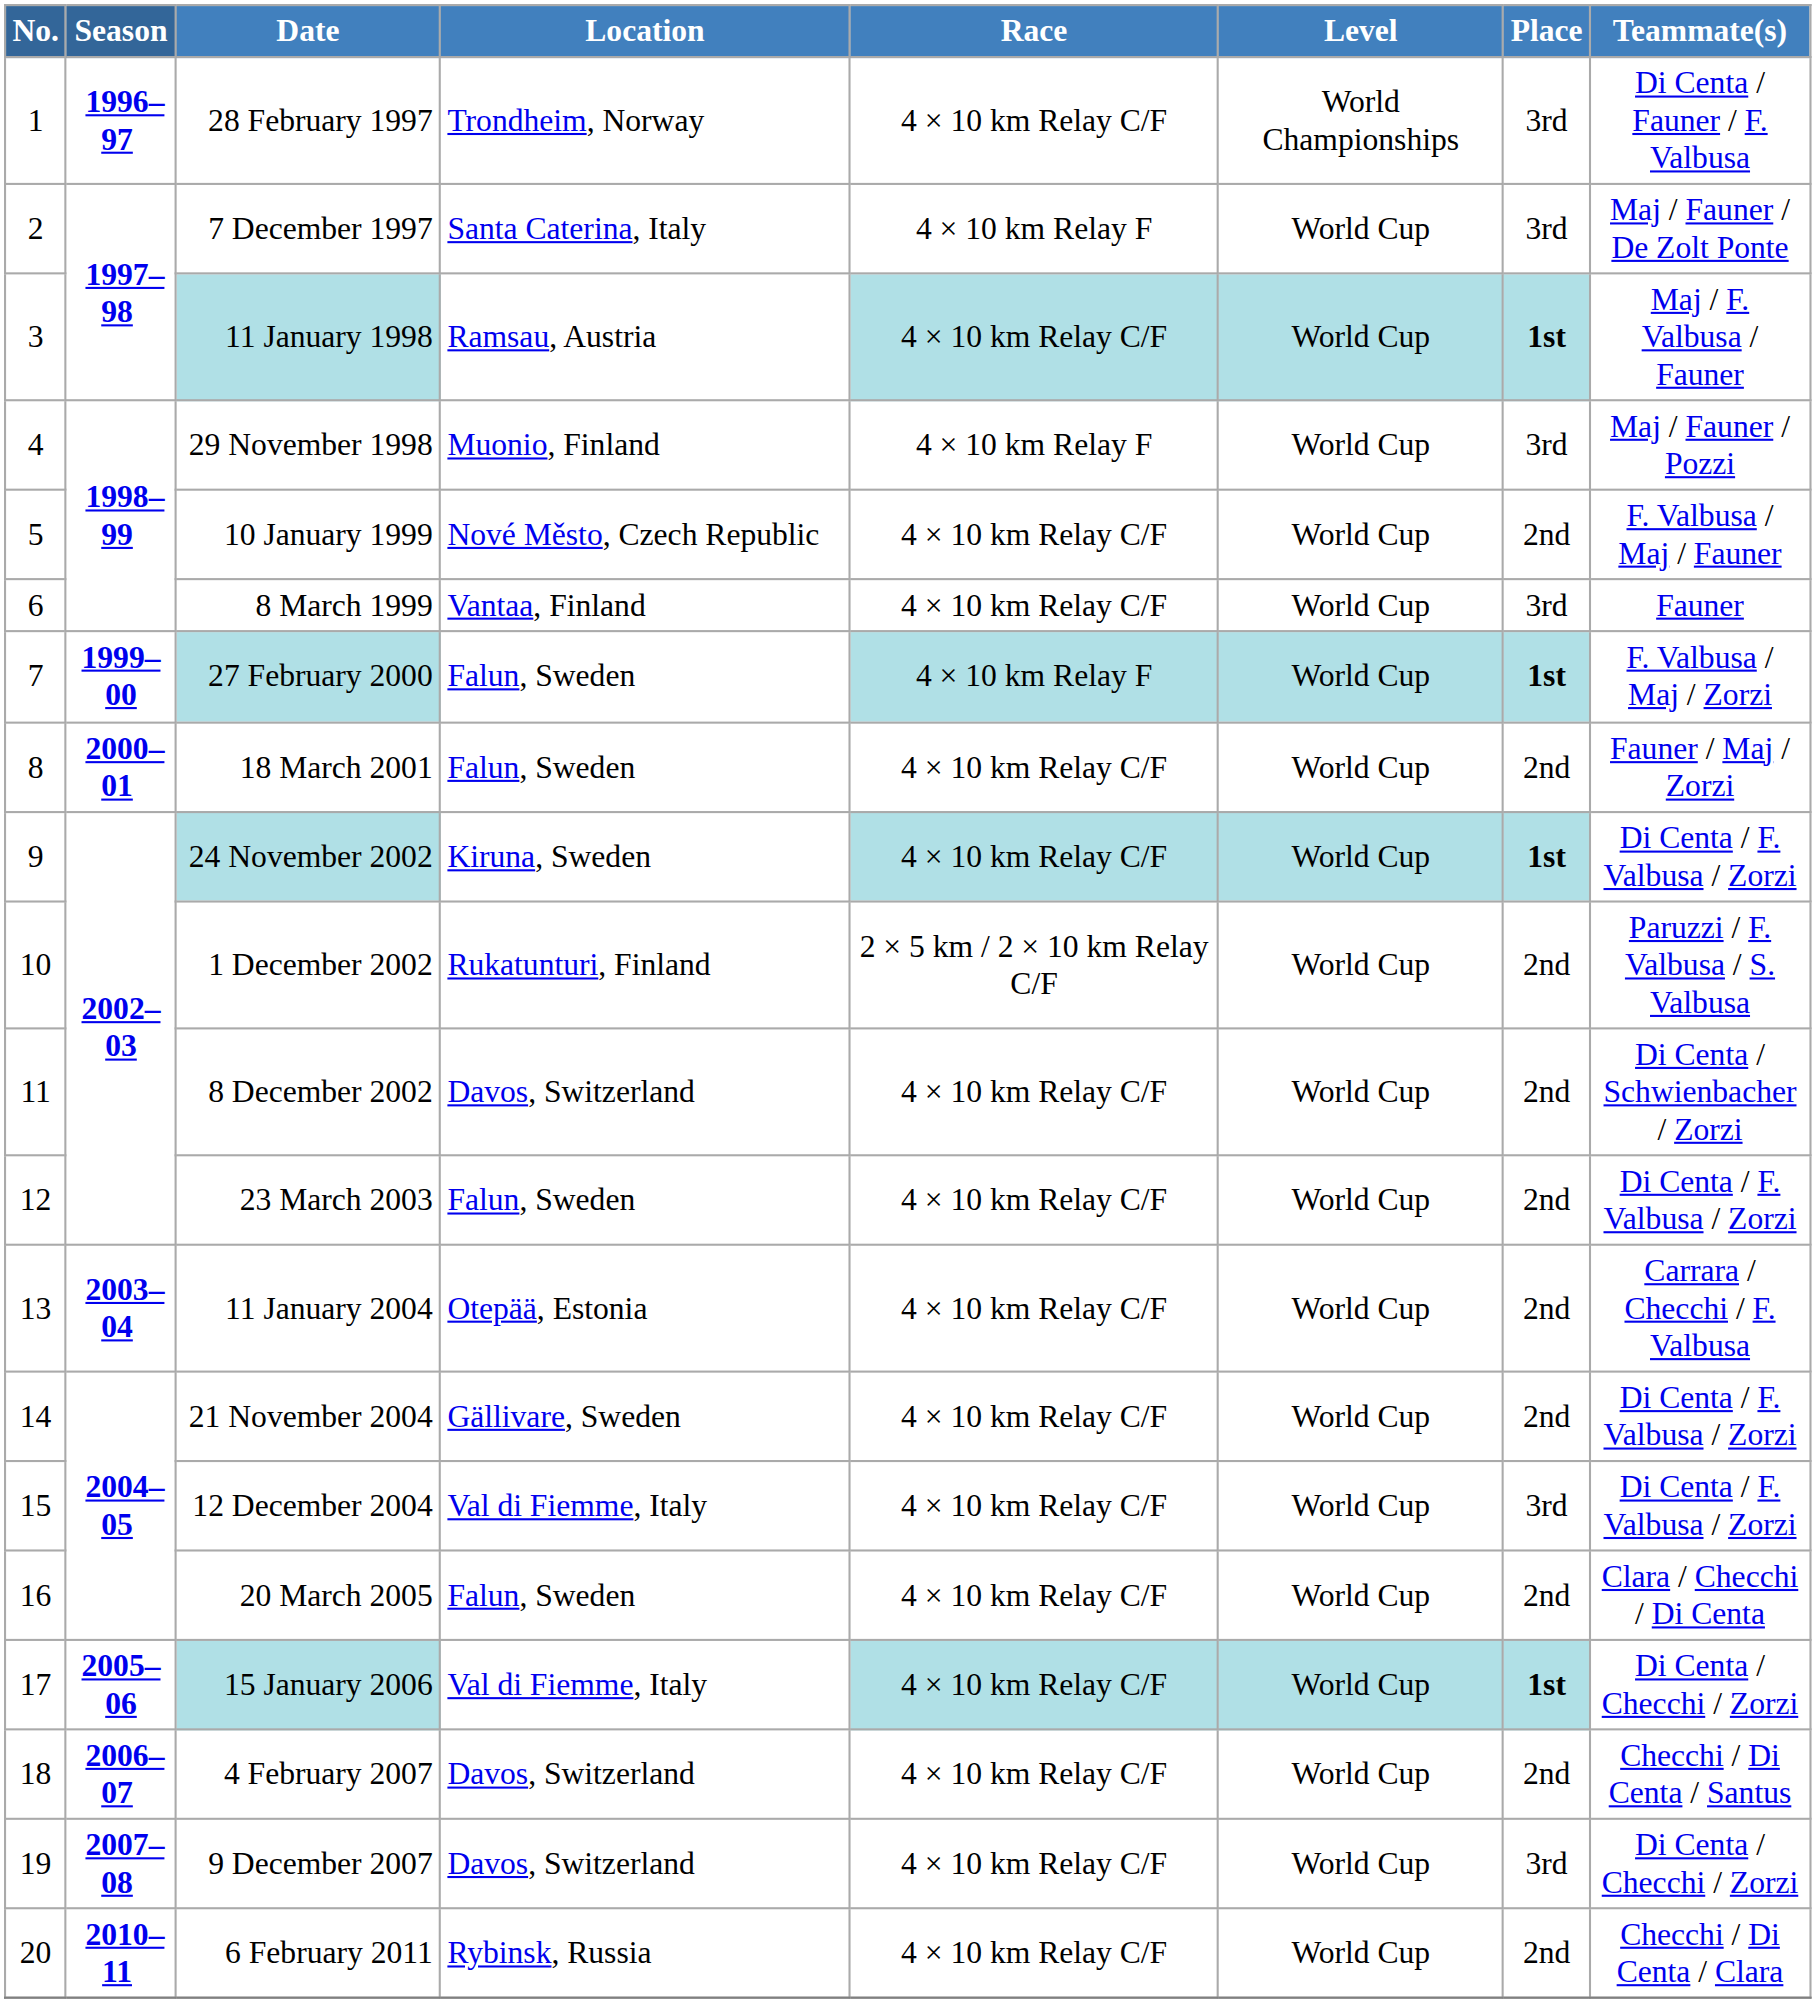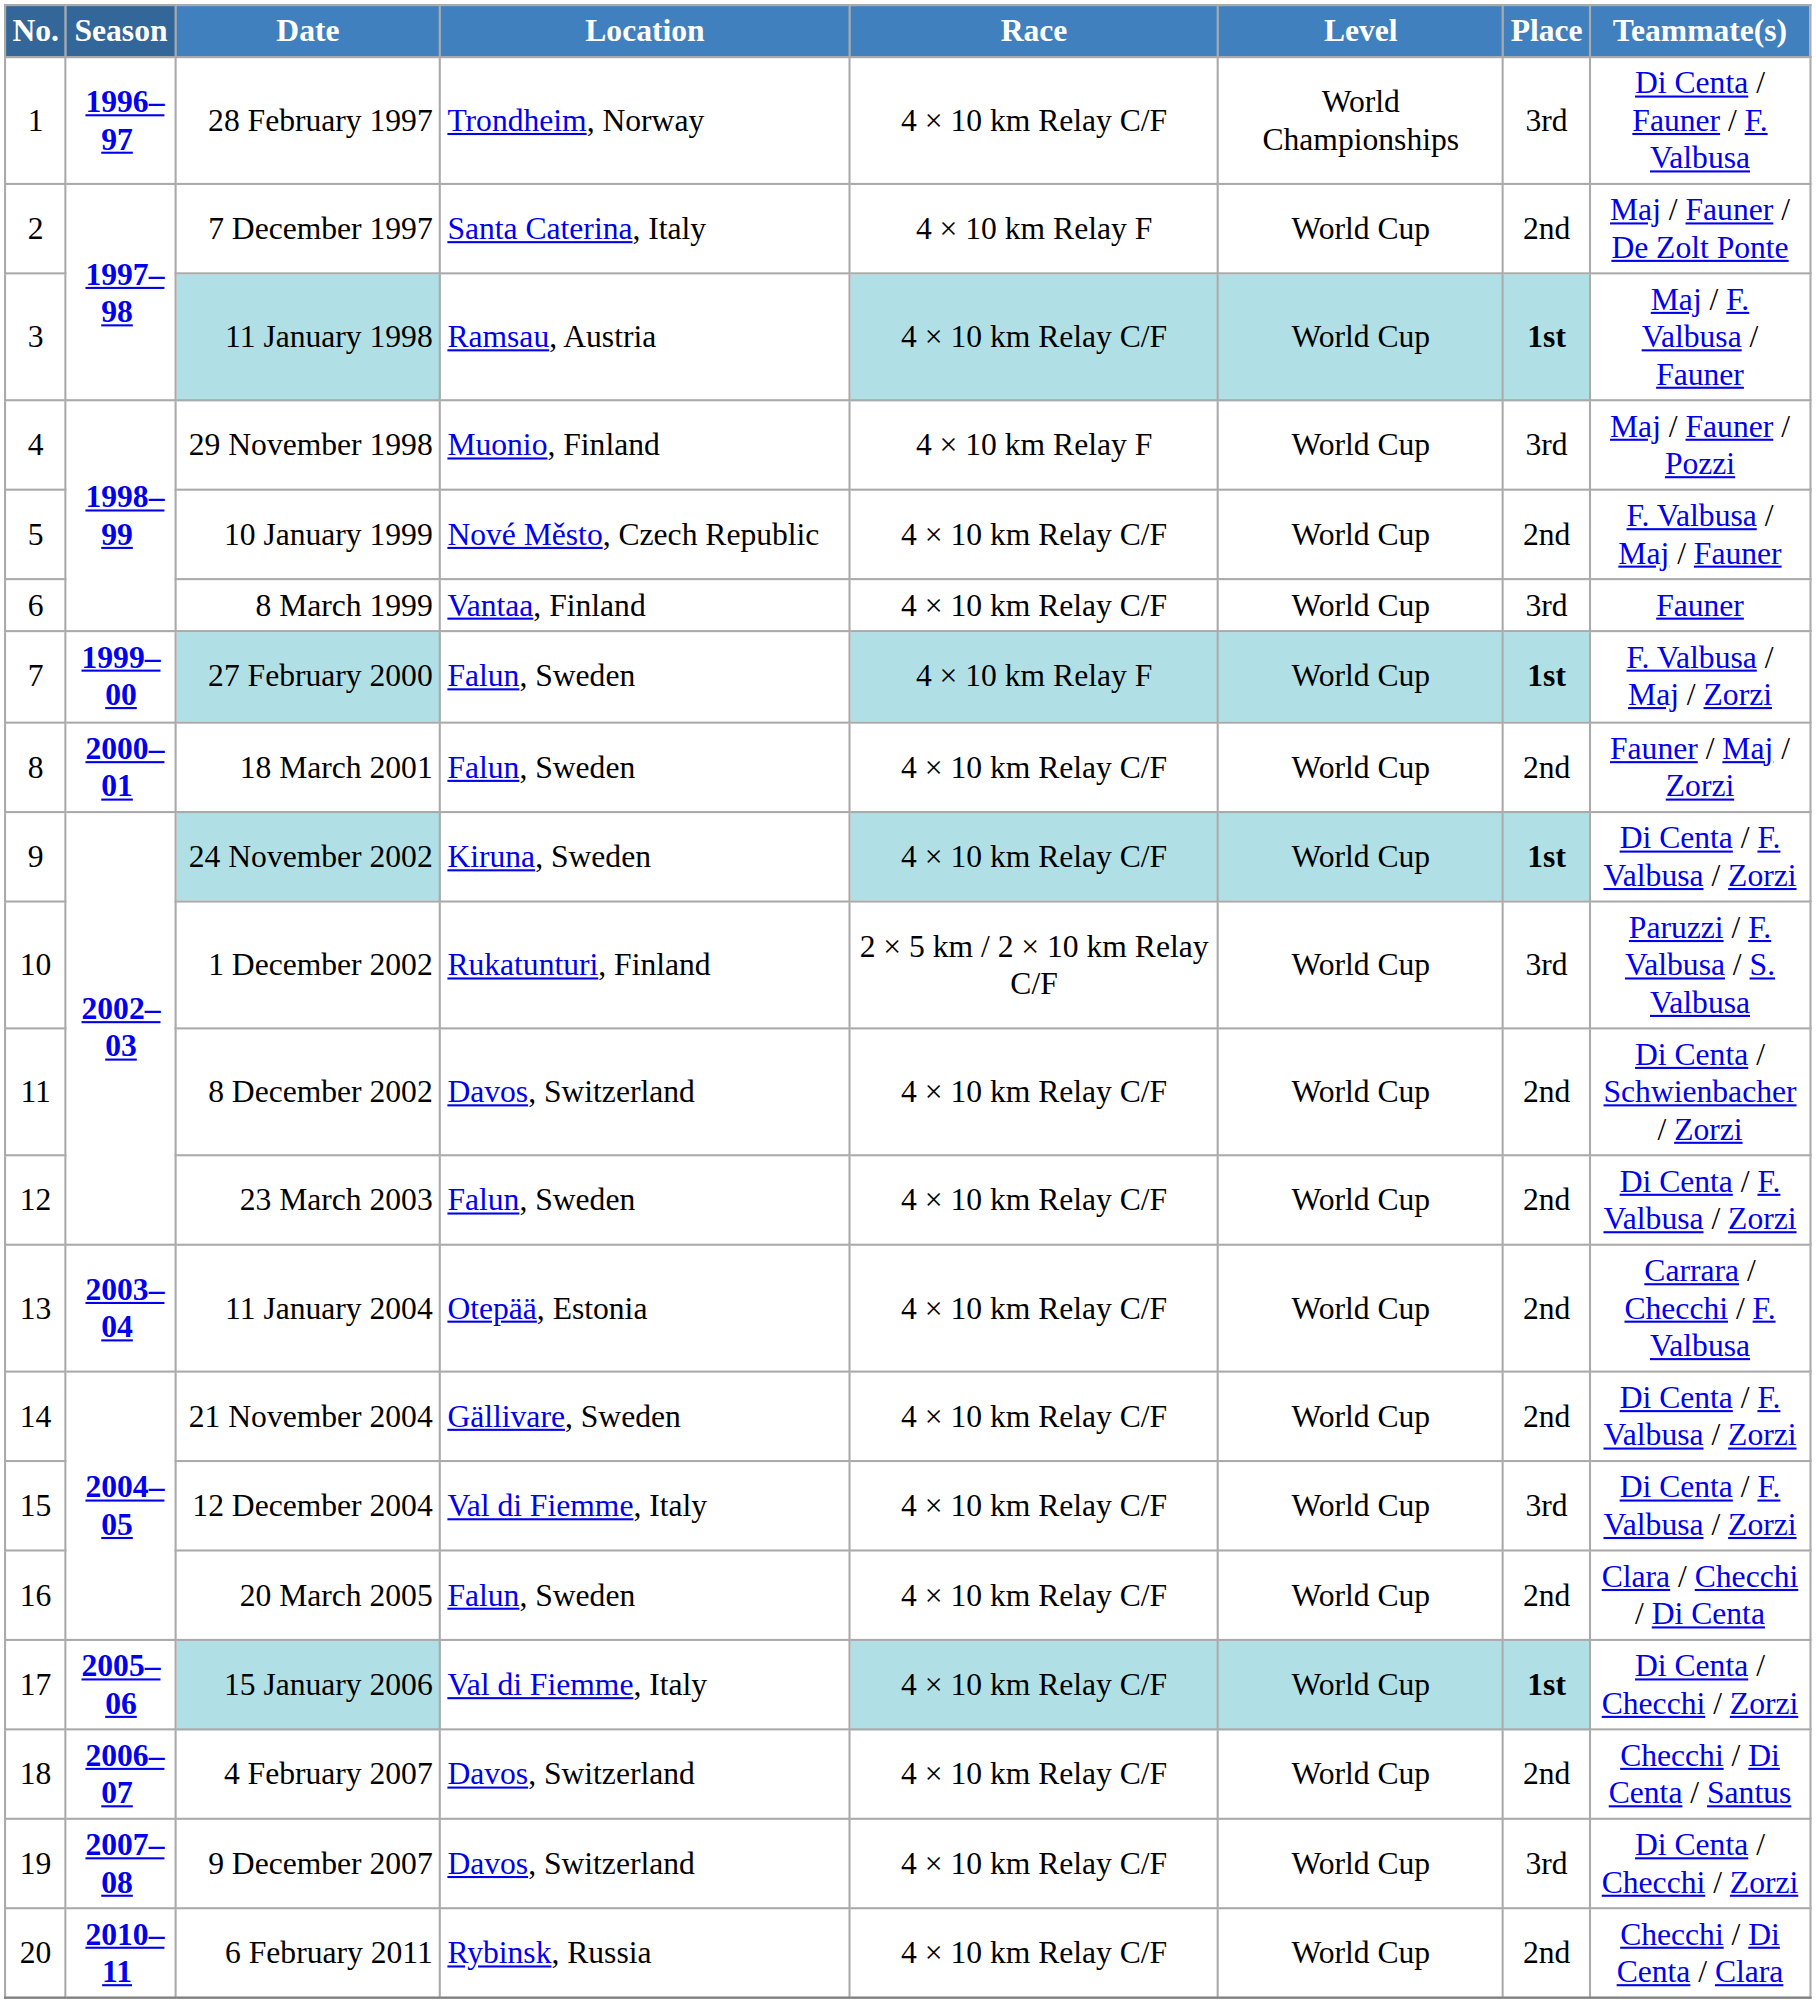(1547, 228) 3rd -> (1547, 228) 2nd
(1547, 963) 2nd -> (1547, 963) 3rd
